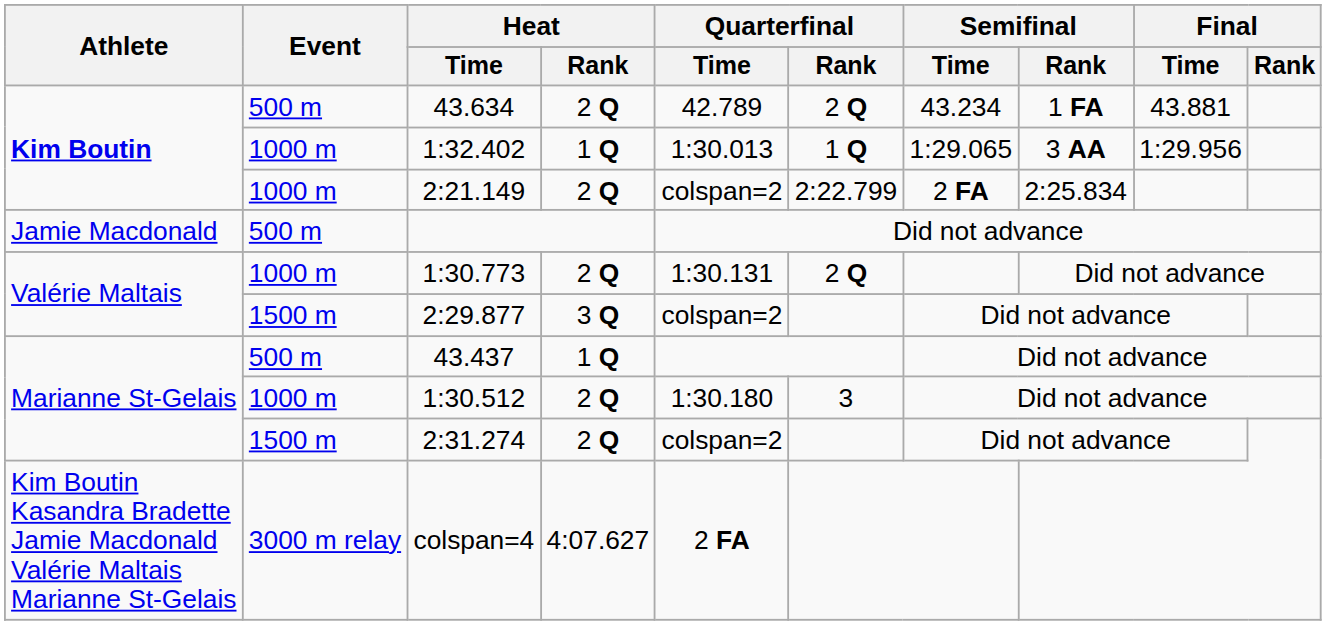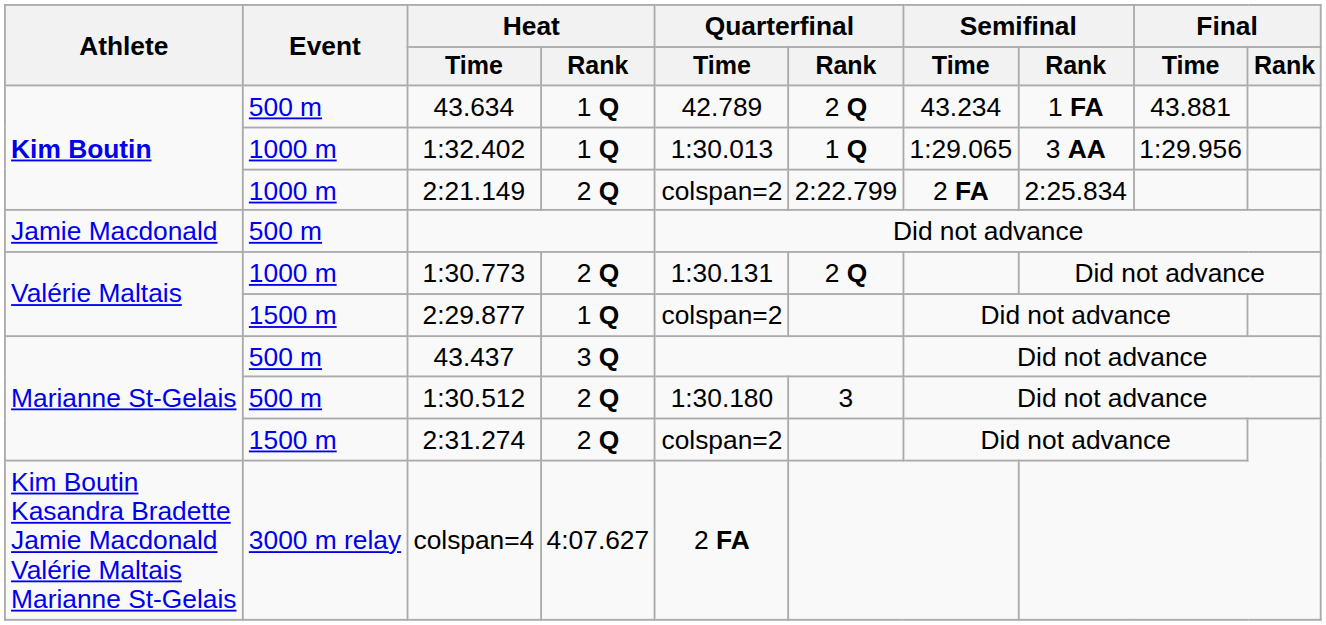(598, 107) 2 Q -> (598, 107) 1 Q
(598, 315) 3 Q -> (598, 315) 1 Q
(598, 357) 1 Q -> (598, 357) 3 Q
(293, 398) 1000 m -> (285, 398) 500 m
